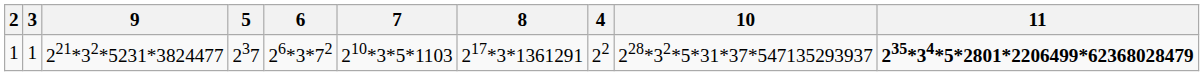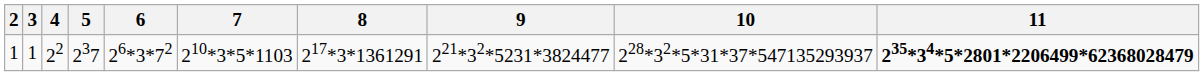columns swapped: (601, 19) <-> (135, 19)
